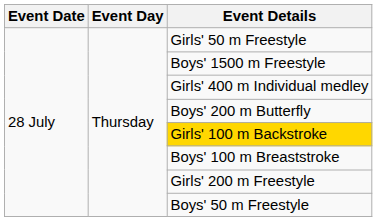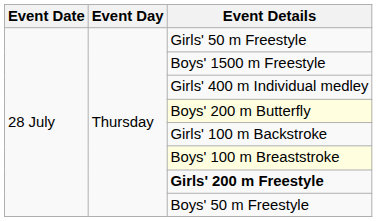(241, 110) no background -> (241, 110) lightyellow background
(249, 134) gold background -> (249, 134) no background
(255, 157) no background -> (255, 157) lightyellow background
(243, 181) normal -> (247, 181) bold
